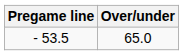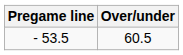(138, 38) 65.0 -> (138, 38) 60.5
